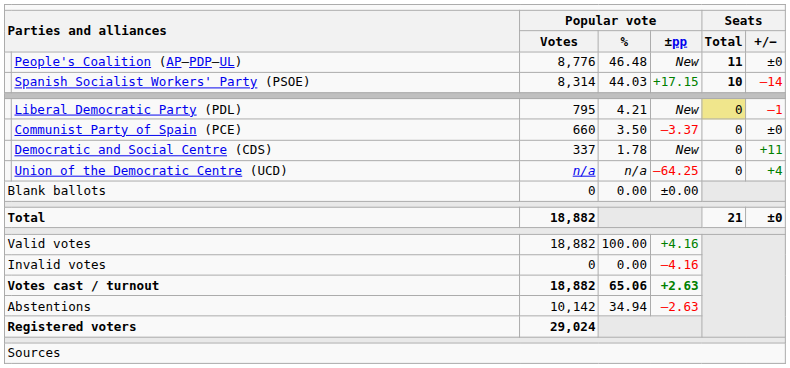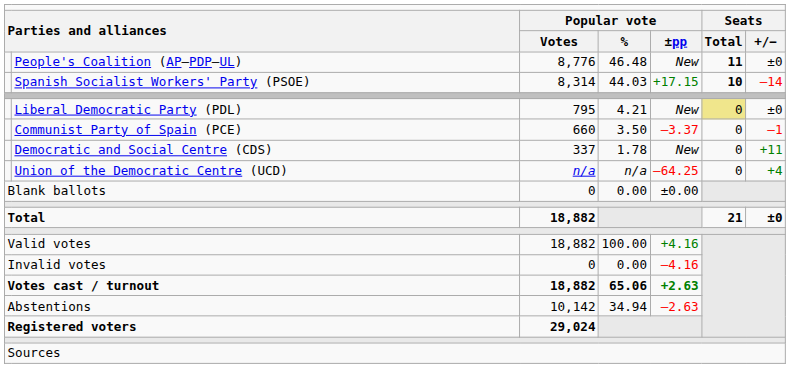(775, 109) –1 -> (775, 109) ±0
(775, 130) ±0 -> (775, 130) –1
